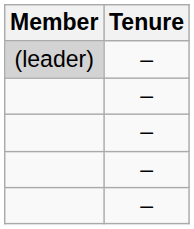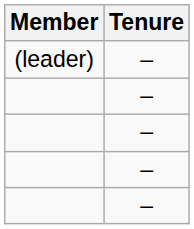(54, 59) lightgrey background -> (54, 59) no background
